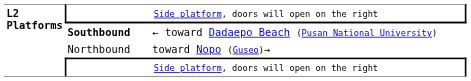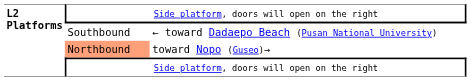(99, 32) bold -> (99, 32) normal
(99, 49) no background -> (99, 49) lightsalmon background
